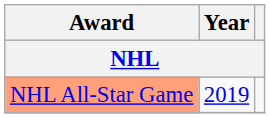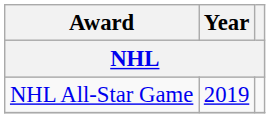(102, 94) lightsalmon background -> (102, 94) no background
